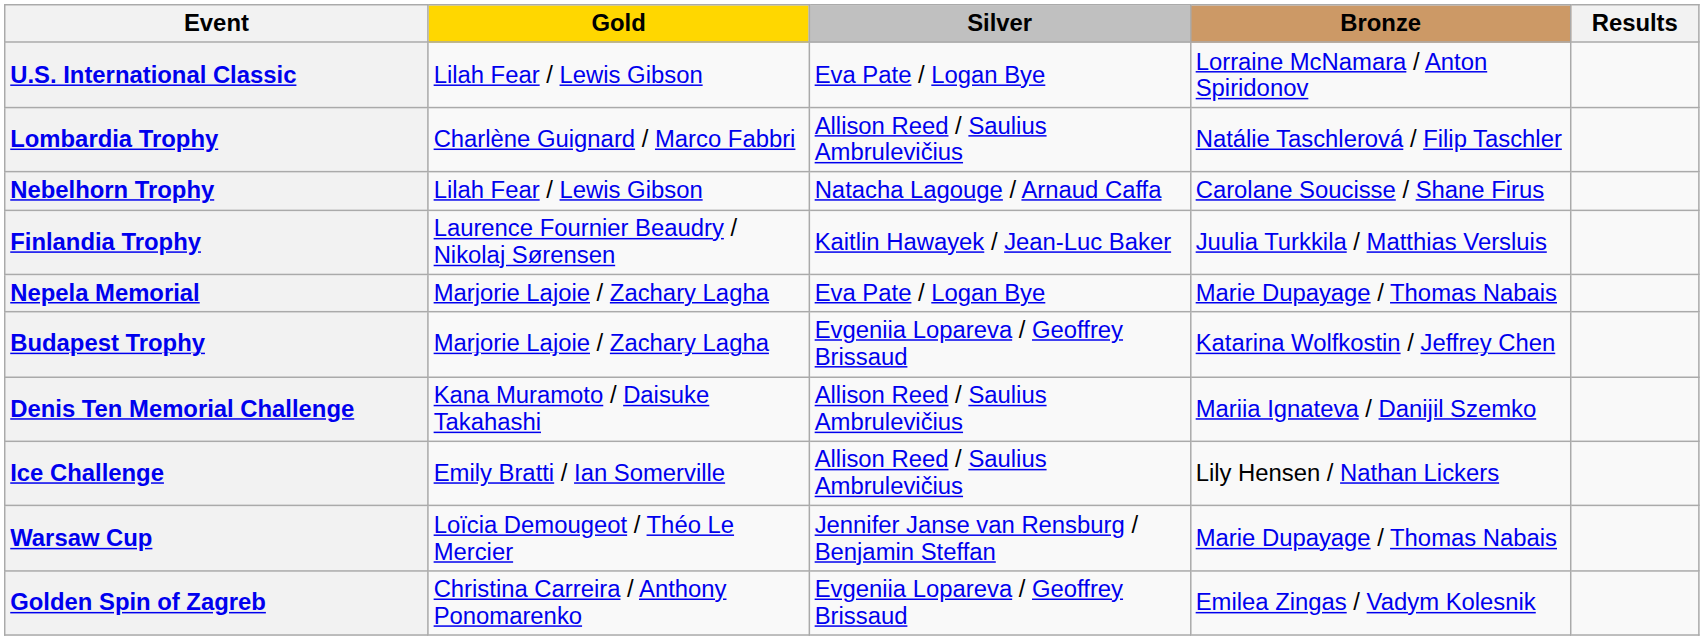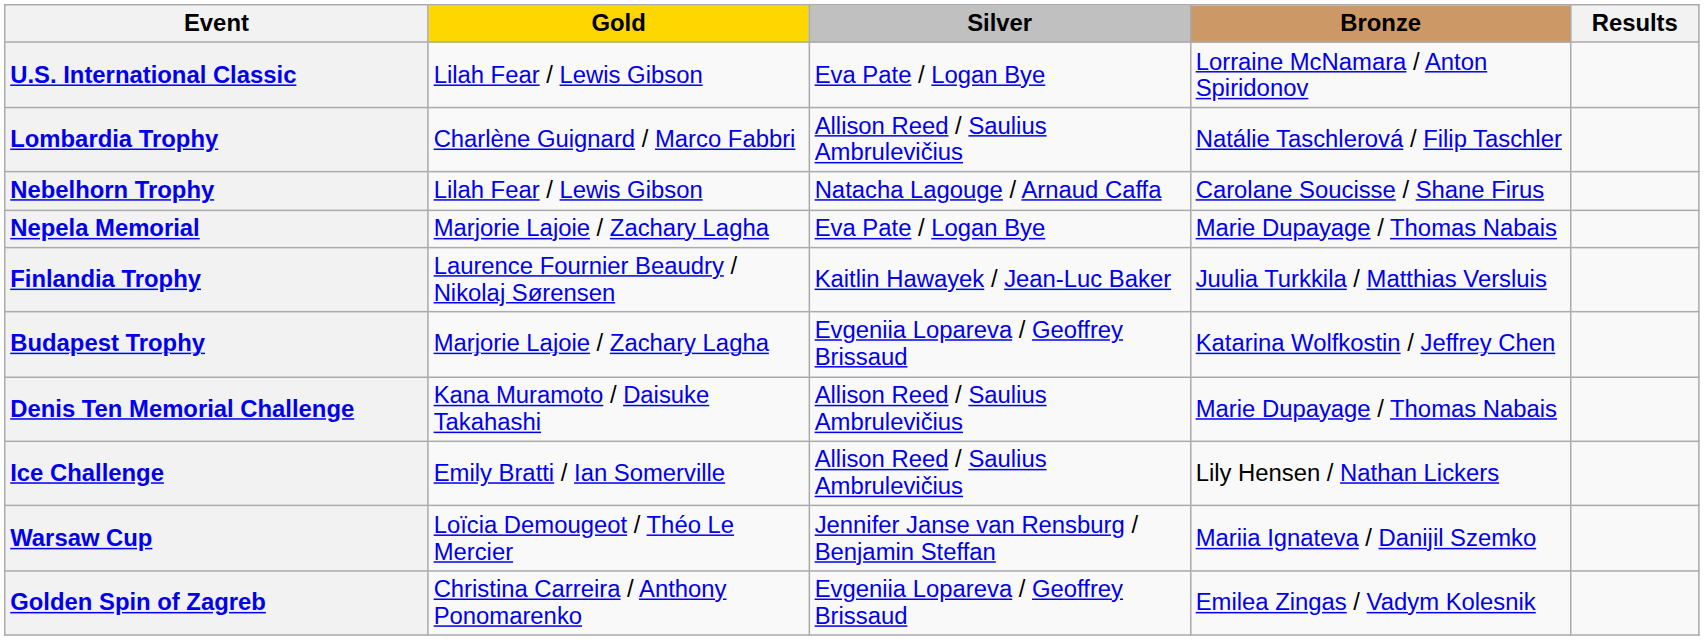rows swapped: (105, 292) <-> (106, 241)
(1366, 408) Mariia Ignateva / Danijil Szemko -> (1376, 408) Marie Dupayage / Thomas Nabais
(1376, 538) Marie Dupayage / Thomas Nabais -> (1366, 538) Mariia Ignateva / Danijil Szemko
